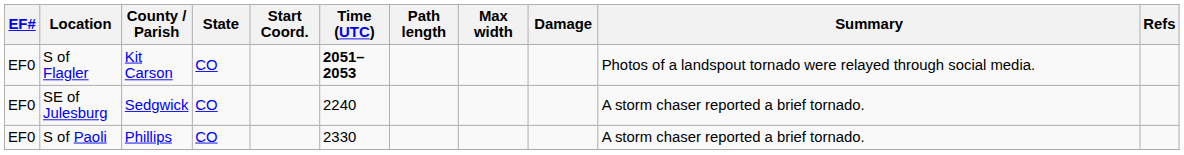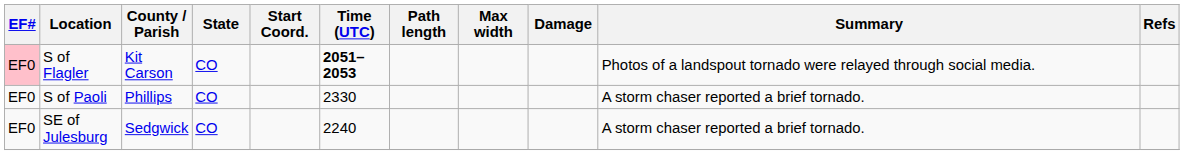(22, 65) no background -> (22, 65) pink background
rows swapped: (75, 105) <-> (75, 137)
